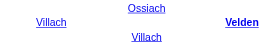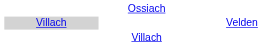(51, 23) no background -> (51, 23) lightgrey background
(242, 23) bold -> (242, 23) normal
